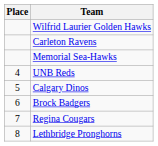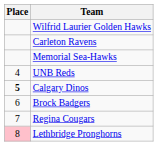(17, 88) normal -> (17, 88) bold
(17, 133) no background -> (17, 133) pink background
